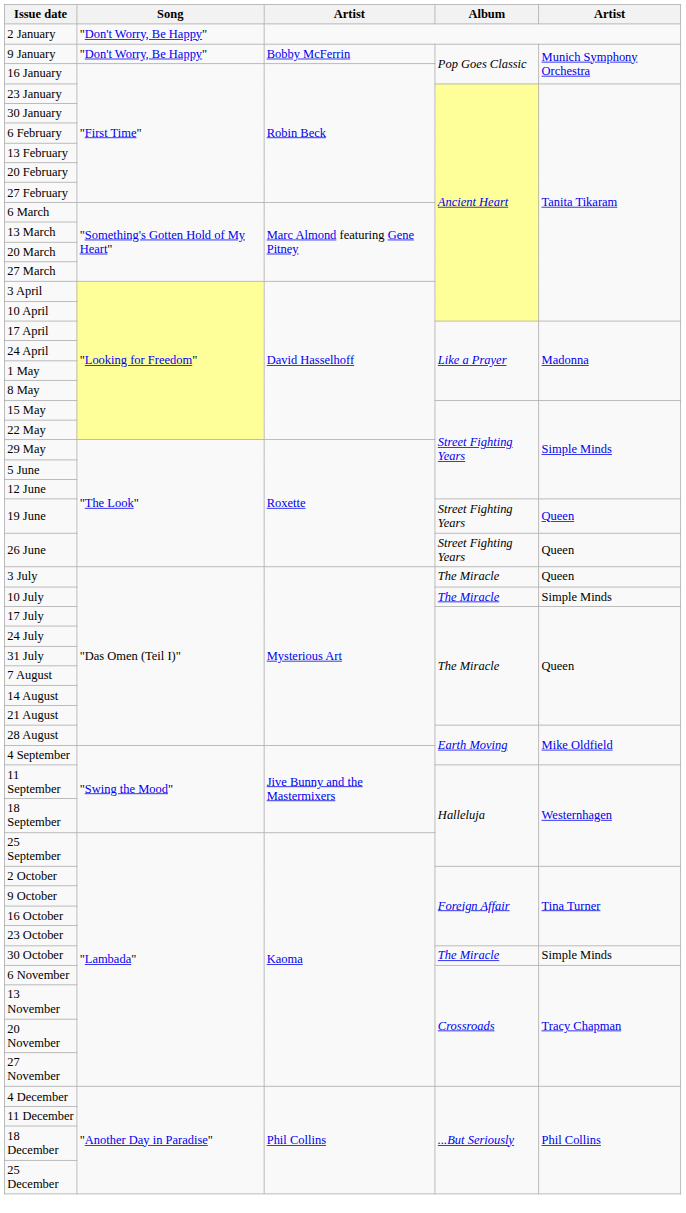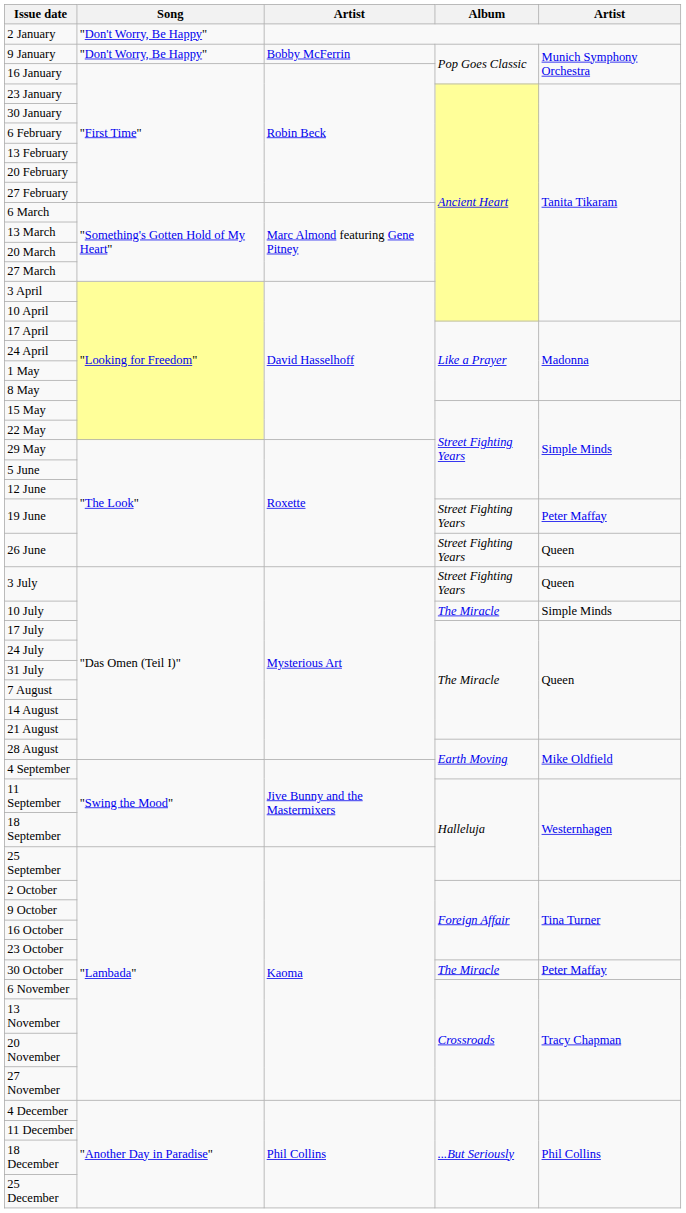(558, 516) Queen -> (574, 516) Peter Maffay
(469, 576) The Miracle -> (475, 583) Street Fighting Years
(577, 955) Simple Minds -> (574, 969) Peter Maffay
